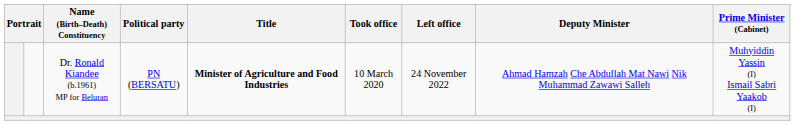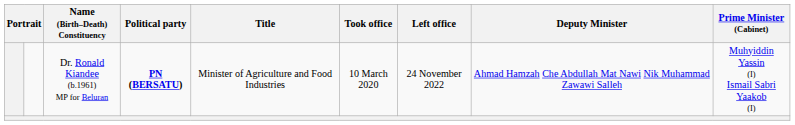(154, 79) normal -> (156, 79) bold
(266, 79) bold -> (265, 79) normal
